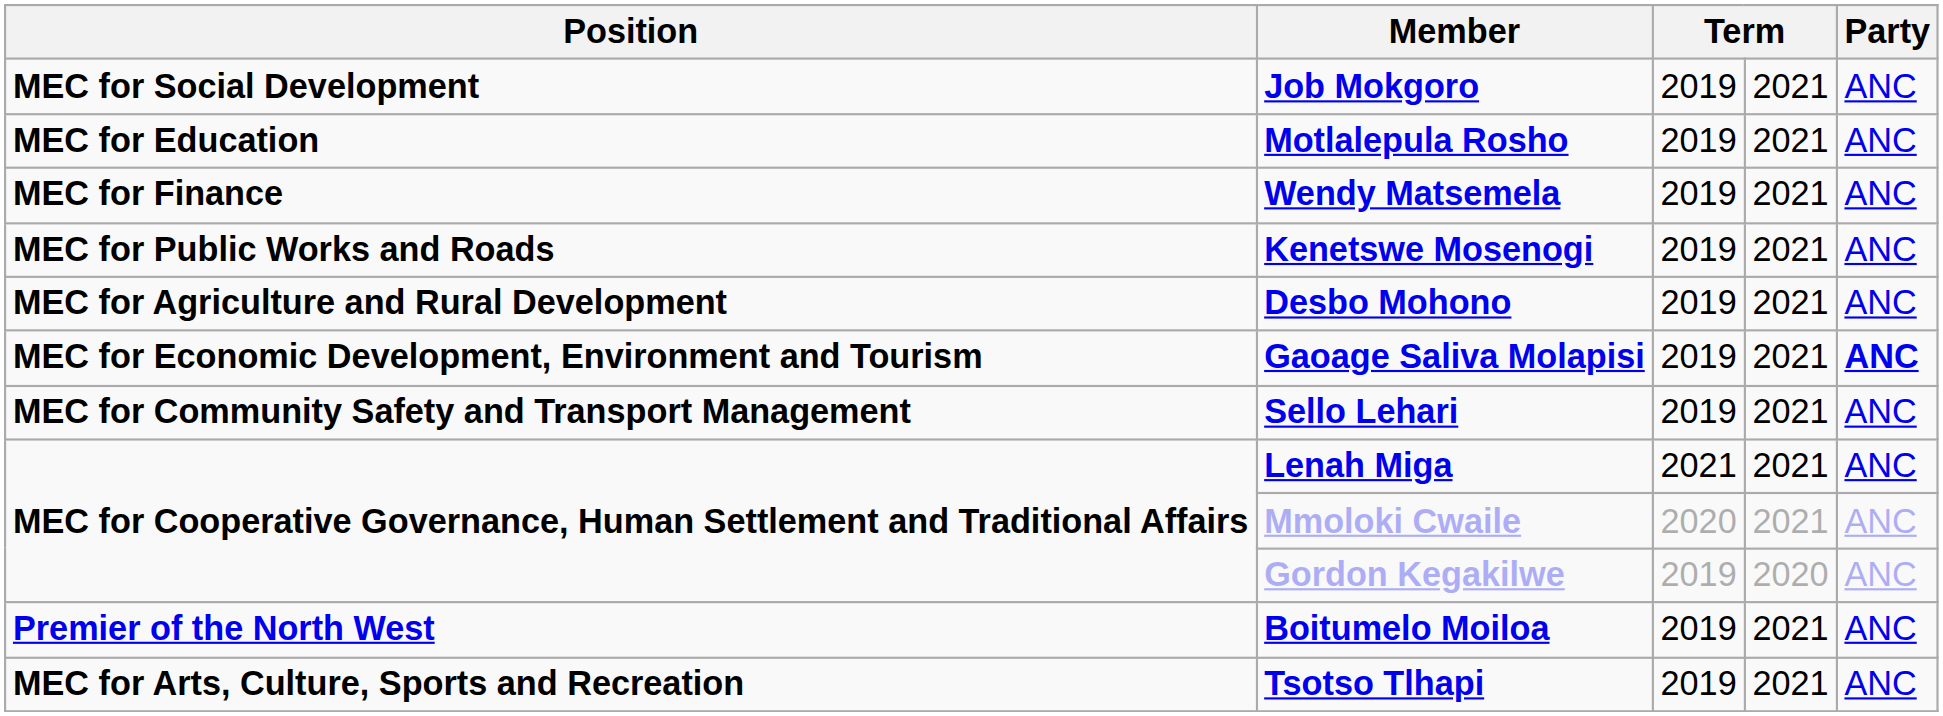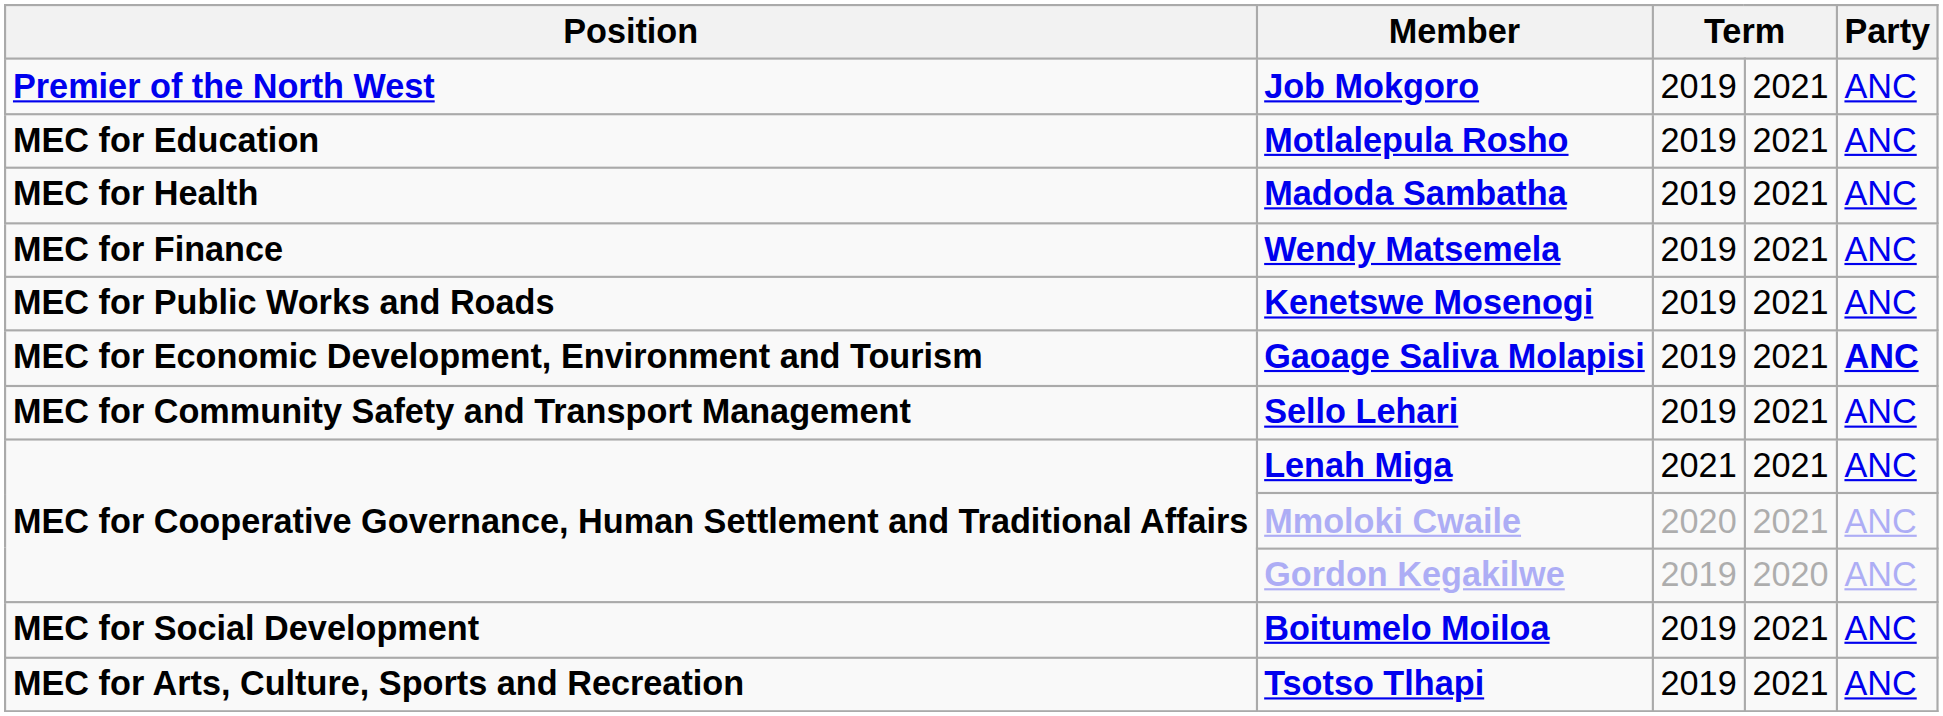(246, 85) MEC for Social Development -> (224, 85) Premier of the North West
+ row: (1415, 194)
- row: (1388, 303)
(224, 628) Premier of the North West -> (246, 628) MEC for Social Development
